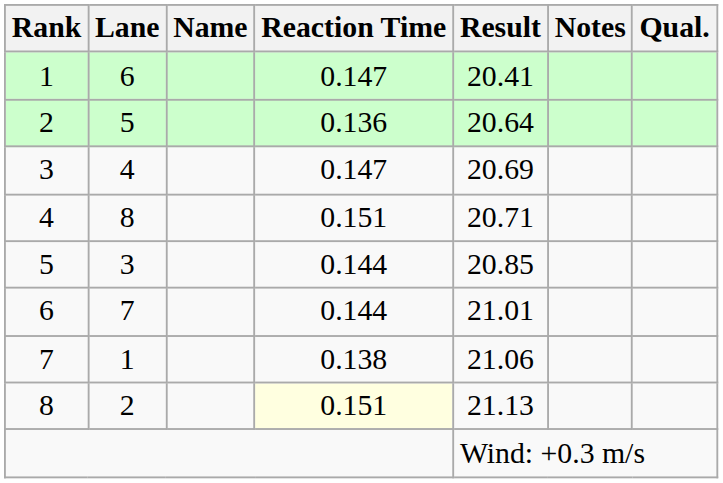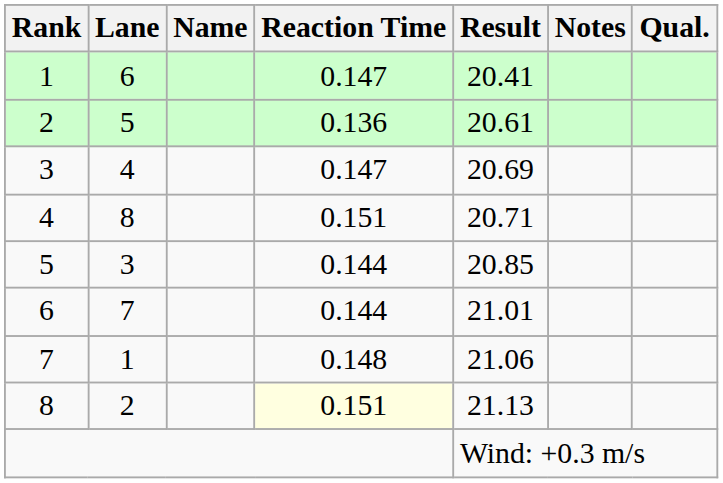(500, 122) 20.64 -> (500, 122) 20.61
(354, 358) 0.138 -> (354, 358) 0.148
